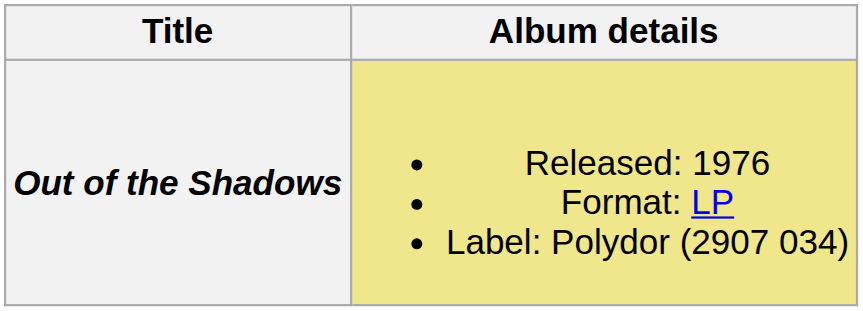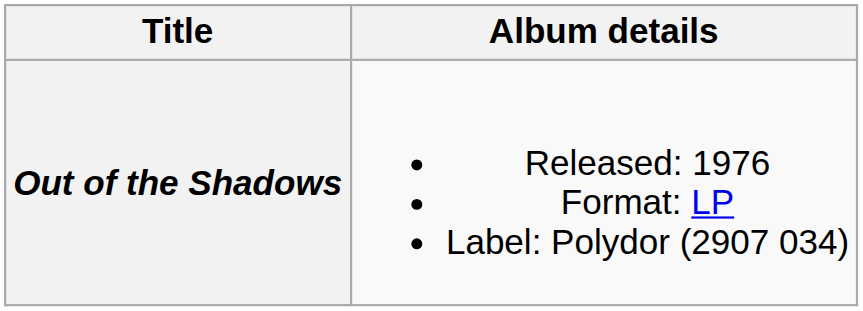(604, 202) khaki background -> (604, 202) no background
